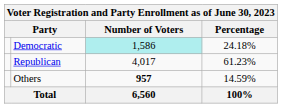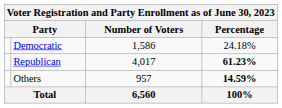(144, 45) paleturquoise background -> (144, 45) no background
(240, 62) normal -> (240, 62) bold
(144, 78) bold -> (144, 78) normal
(240, 78) normal -> (240, 78) bold
